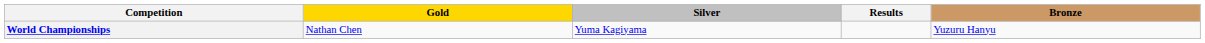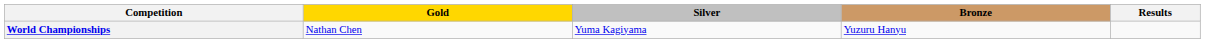columns swapped: (1065, 13) <-> (886, 13)
